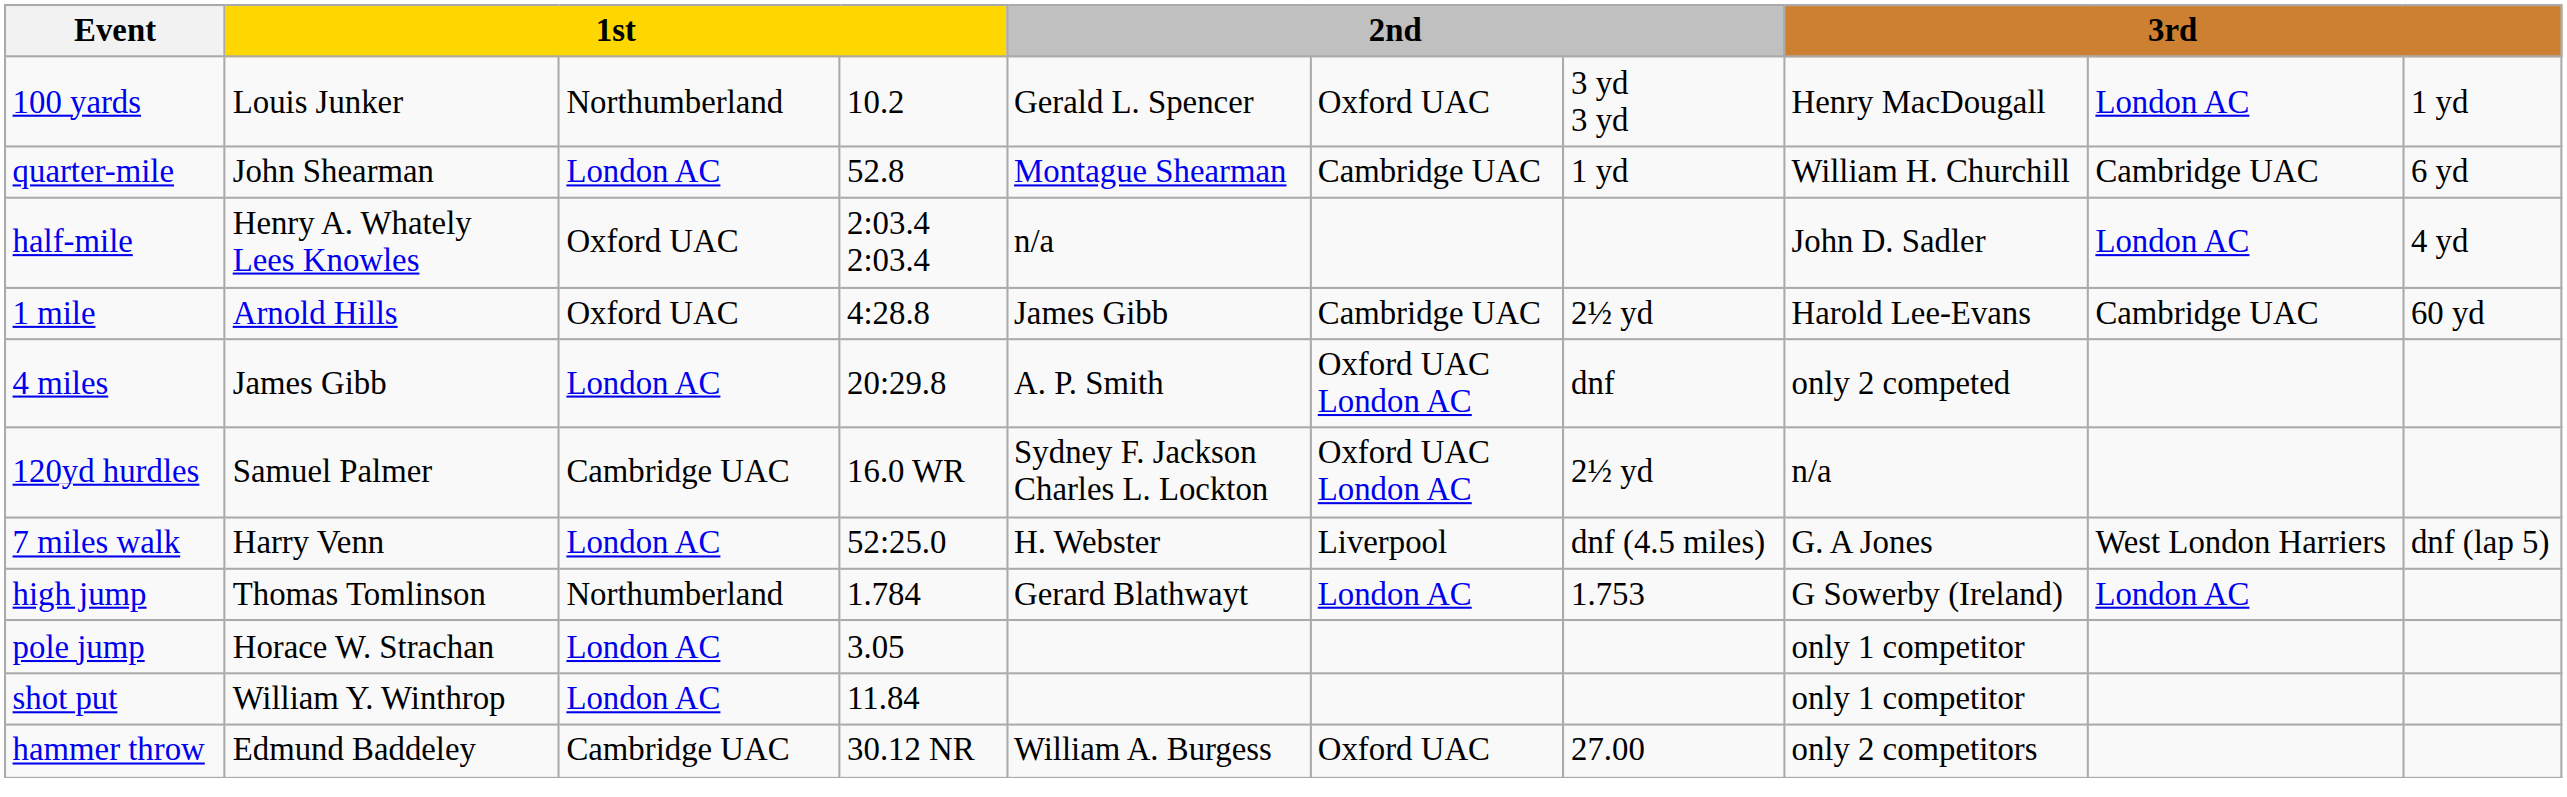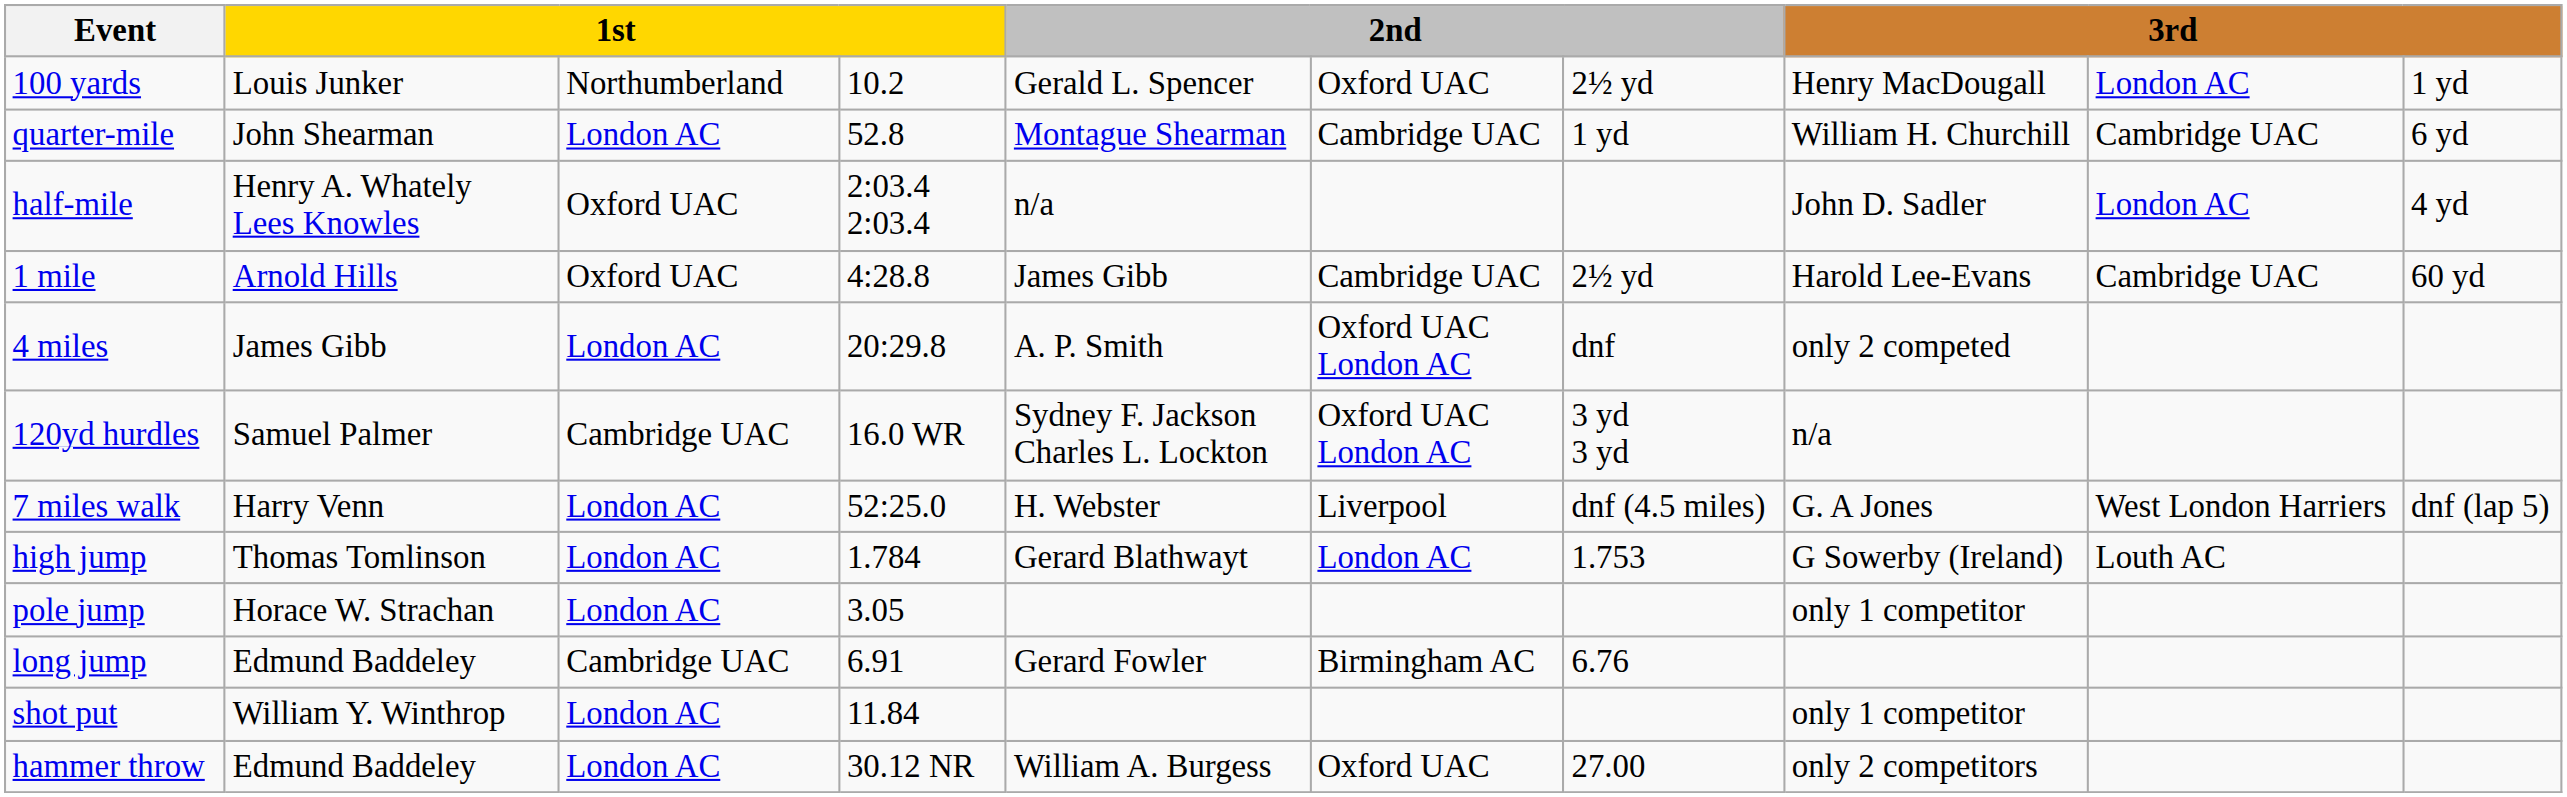(1600, 100) 3 yd 3 yd -> (1612, 82) 2½ yd
(1612, 471) 2½ yd -> (1600, 434) 3 yd 3 yd
(675, 594) Northumberland -> (643, 557) London AC
(2172, 594) London AC -> (2161, 557) Louth AC
+ row: (80, 661)
(678, 750) Cambridge UAC -> (643, 765) London AC
